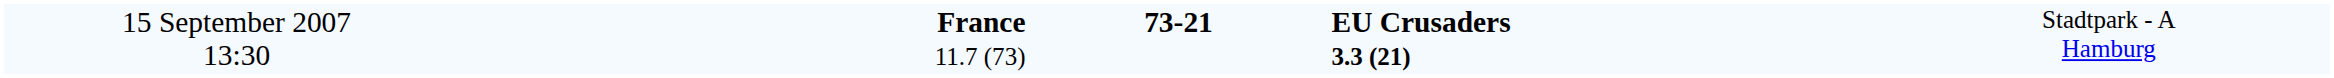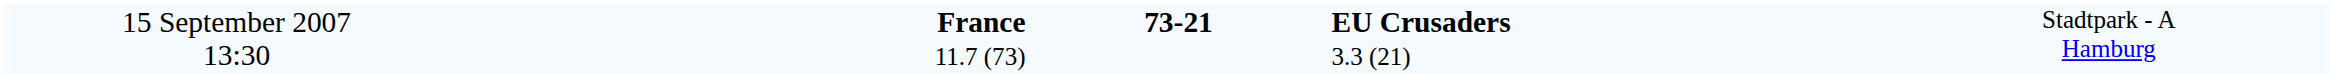(1371, 56) bold -> (1371, 56) normal
